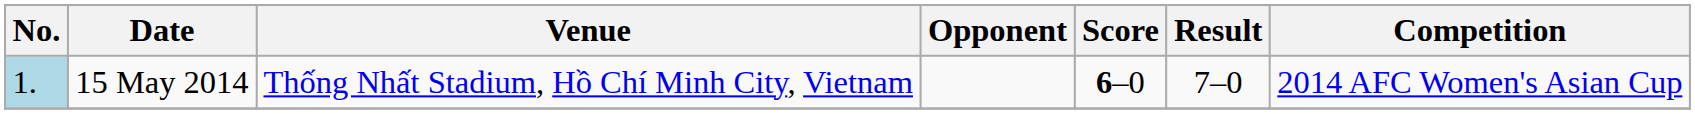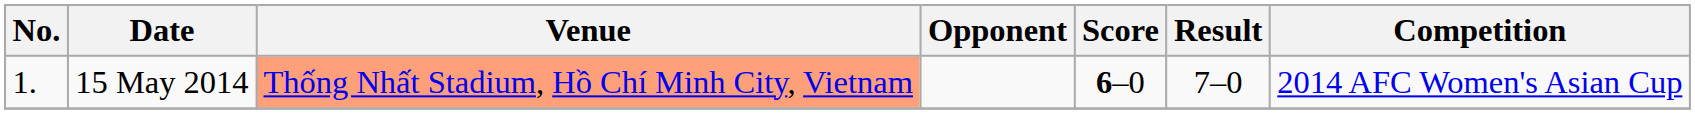(25, 81) lightblue background -> (25, 81) no background
(588, 81) no background -> (588, 81) lightsalmon background
